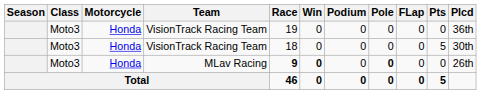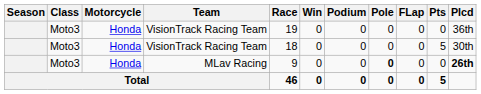(294, 64) bold -> (294, 64) normal
(319, 64) bold -> (319, 64) normal
(463, 64) normal -> (463, 64) bold
